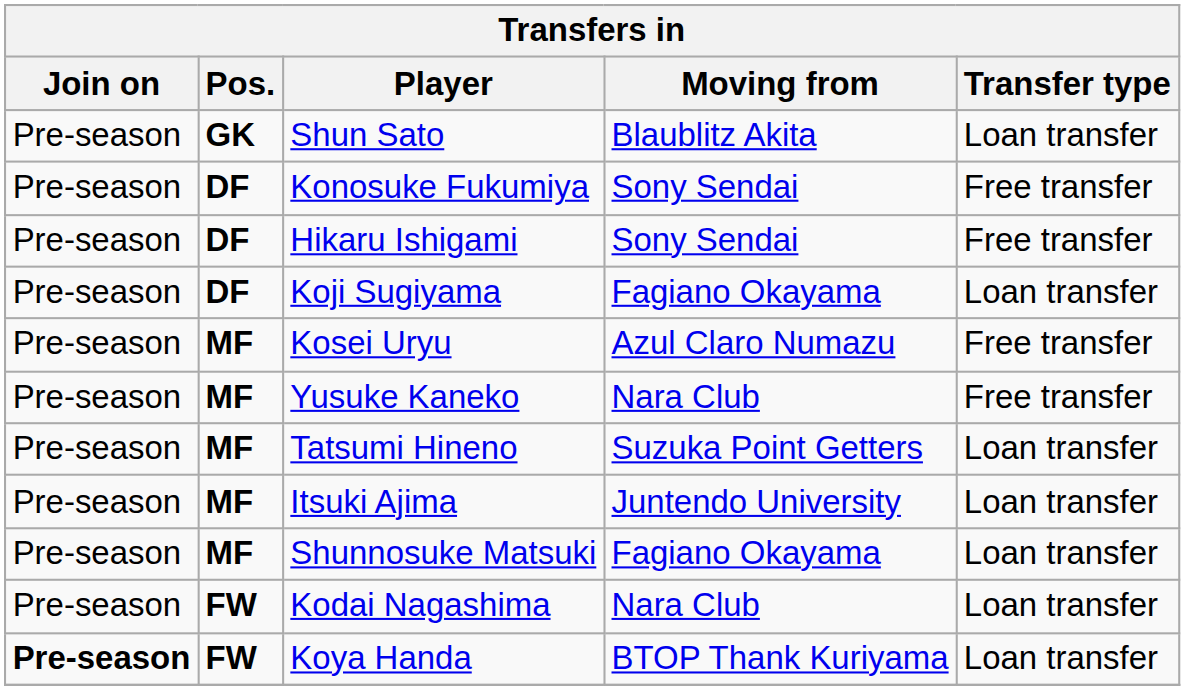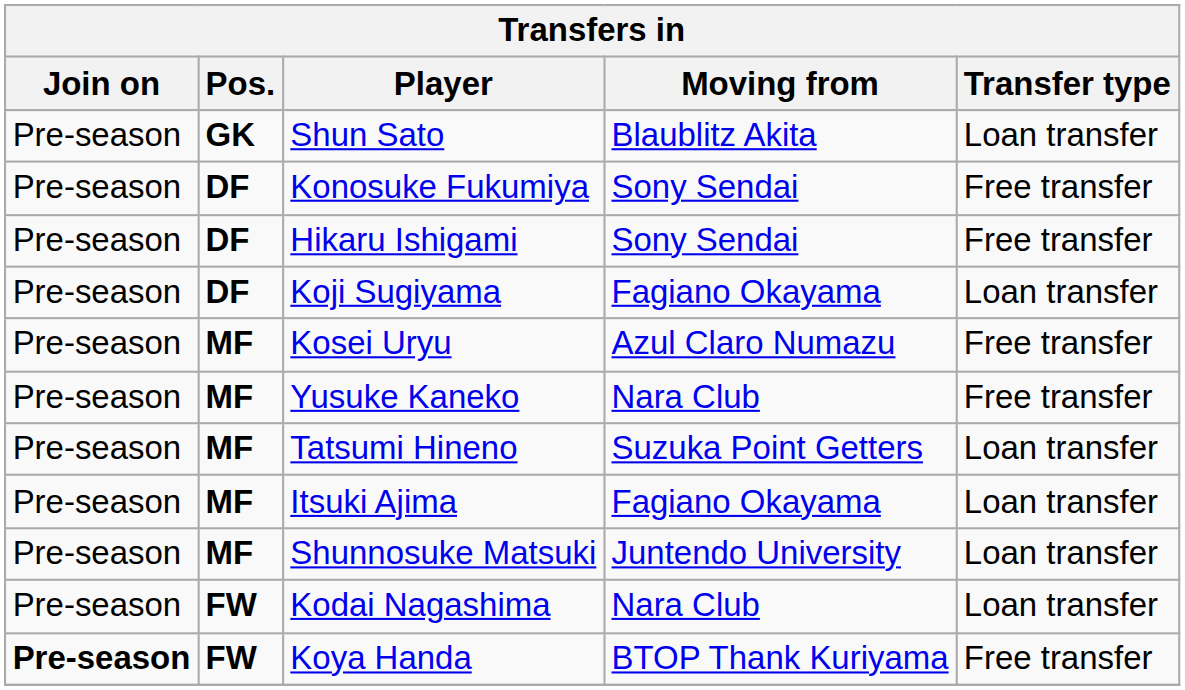(756, 501) Juntendo University -> (746, 501) Fagiano Okayama
(746, 553) Fagiano Okayama -> (756, 553) Juntendo University
(1061, 657) Loan transfer -> (1058, 657) Free transfer
